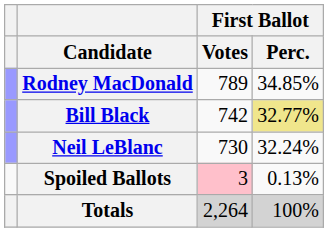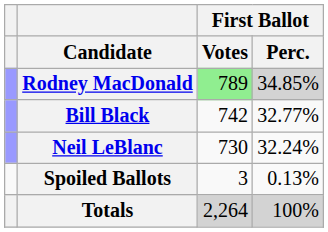(233, 83) no background -> (233, 83) lightgreen background
(288, 83) no background -> (288, 83) lightgrey background
(288, 115) khaki background -> (288, 115) no background
(243, 178) pink background -> (243, 178) no background
